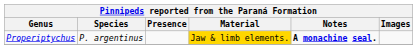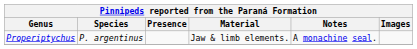(240, 38) gold background -> (240, 38) no background
(335, 38) bold -> (335, 38) normal
